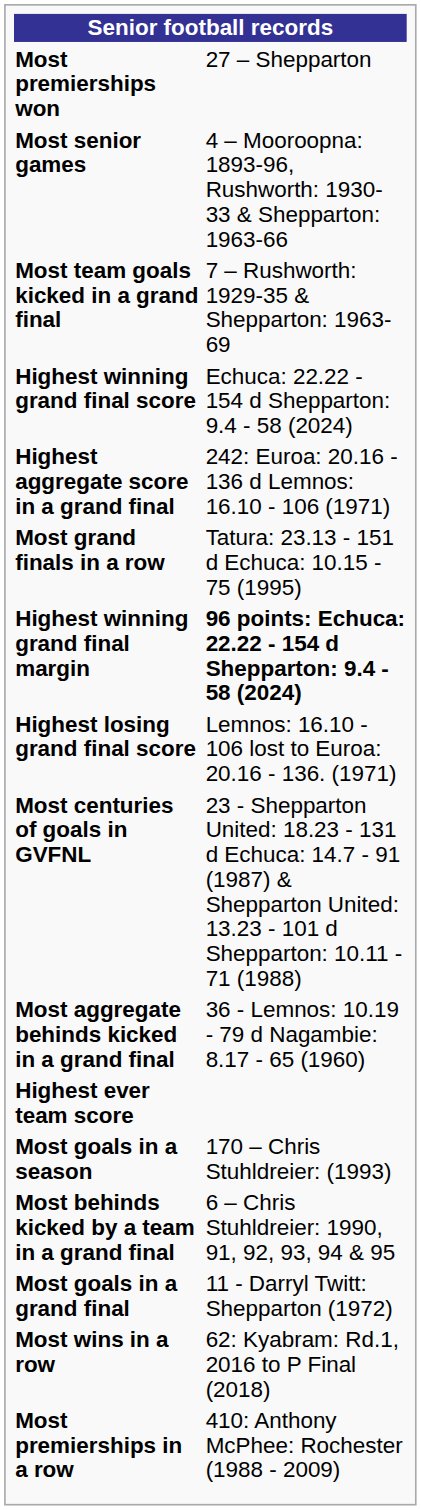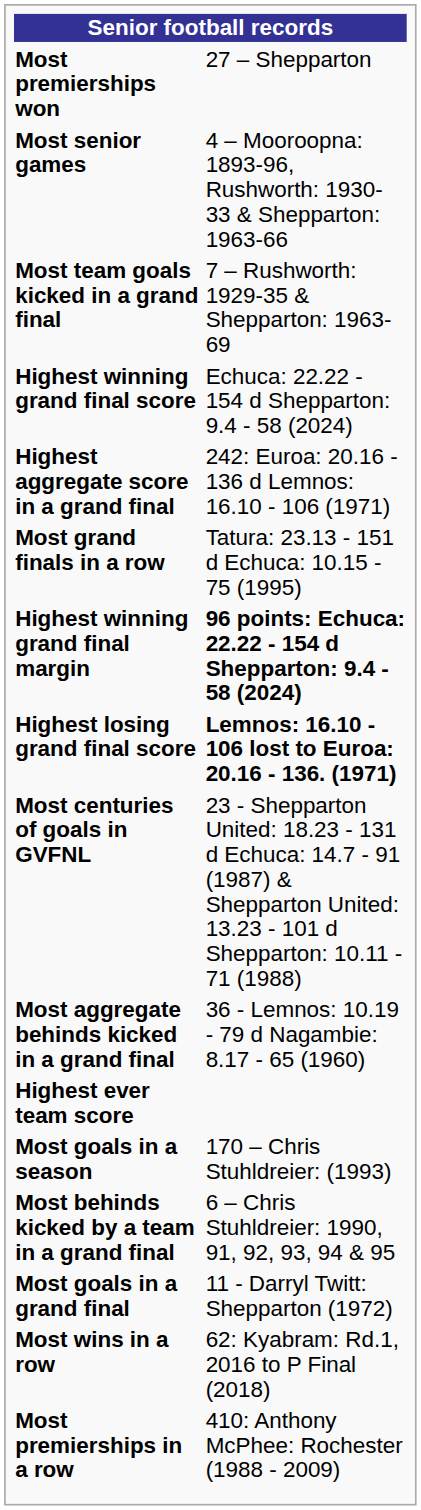(301, 749) normal -> (301, 749) bold
